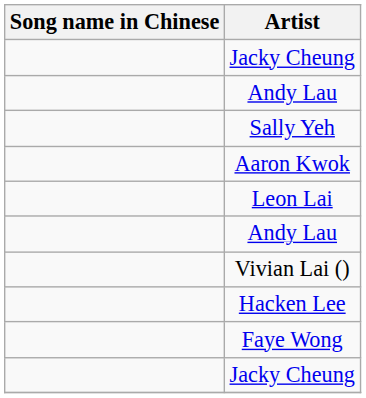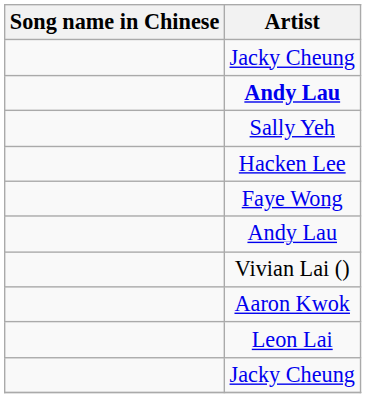(292, 92) normal -> (292, 92) bold
(292, 163) Aaron Kwok -> (292, 163) Hacken Lee
(292, 198) Leon Lai -> (292, 198) Faye Wong
(292, 304) Hacken Lee -> (292, 304) Aaron Kwok
(292, 339) Faye Wong -> (292, 339) Leon Lai
